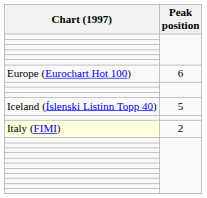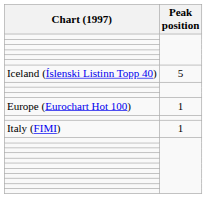(69, 73) Europe (Eurochart Hot 100) -> (82, 73) Iceland (Íslenski Listinn Topp 40)
(181, 73) 6 -> (181, 73) 5
(82, 106) Iceland (Íslenski Listinn Topp 40) -> (69, 106) Europe (Eurochart Hot 100)
(181, 106) 5 -> (181, 106) 1
(34, 129) lightyellow background -> (34, 129) no background
(181, 129) 2 -> (181, 129) 1
